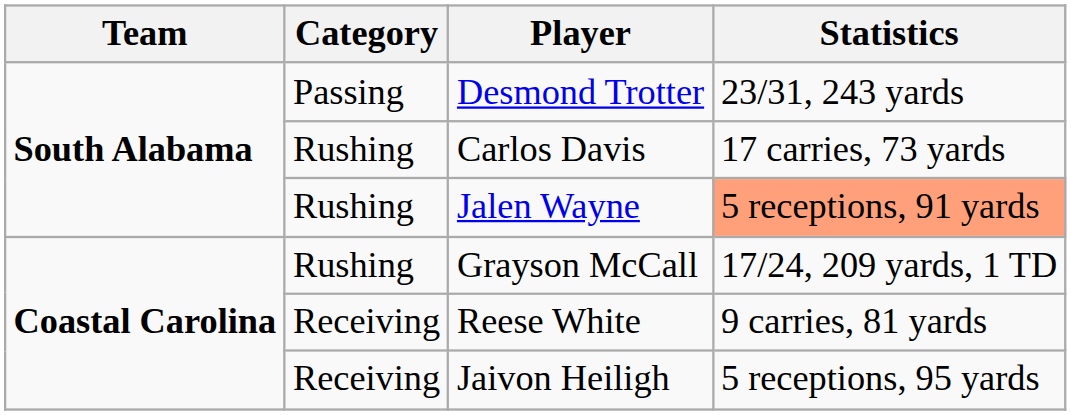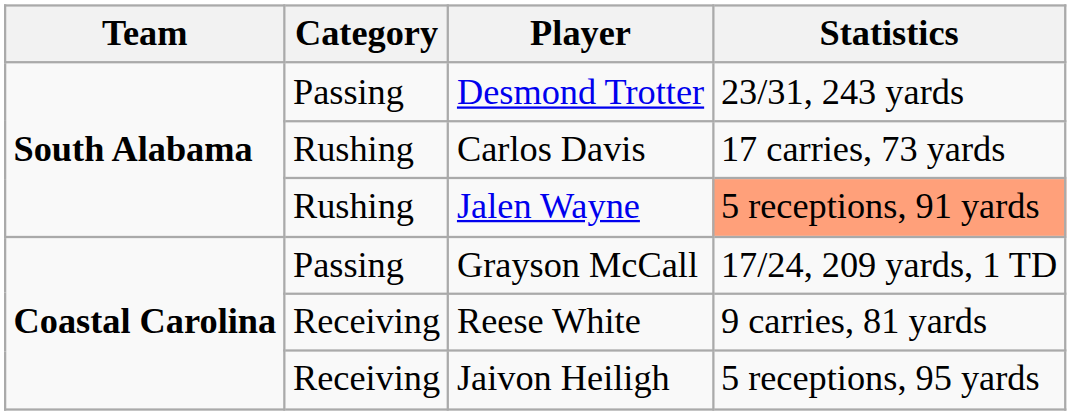(353, 264) Rushing -> (348, 264) Passing
